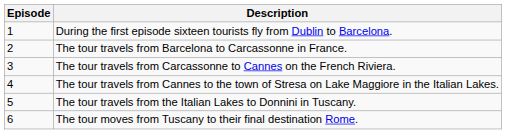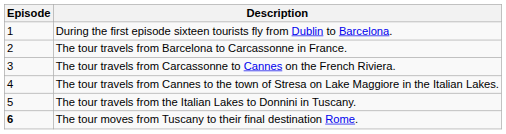(10, 119) normal -> (10, 119) bold
